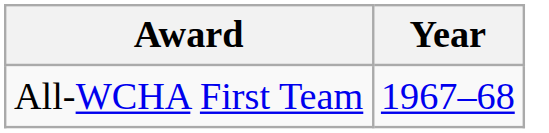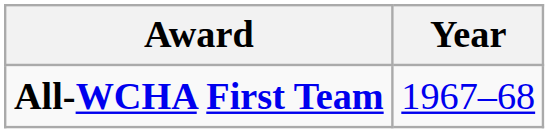(189, 95) normal -> (199, 95) bold
